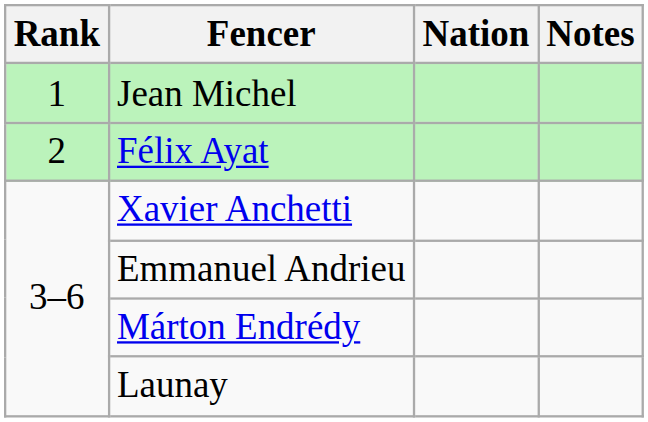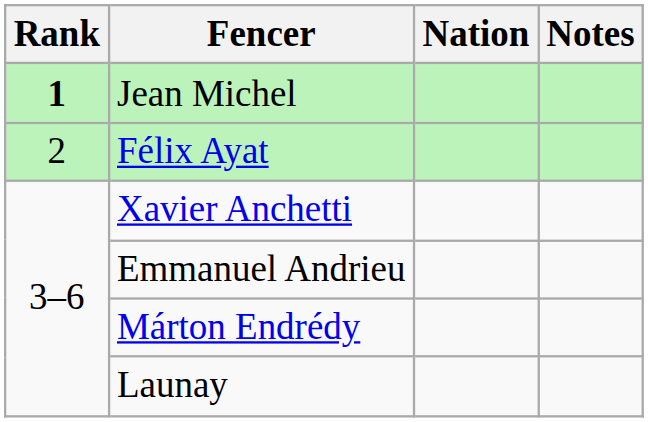(57, 92) normal -> (57, 92) bold
